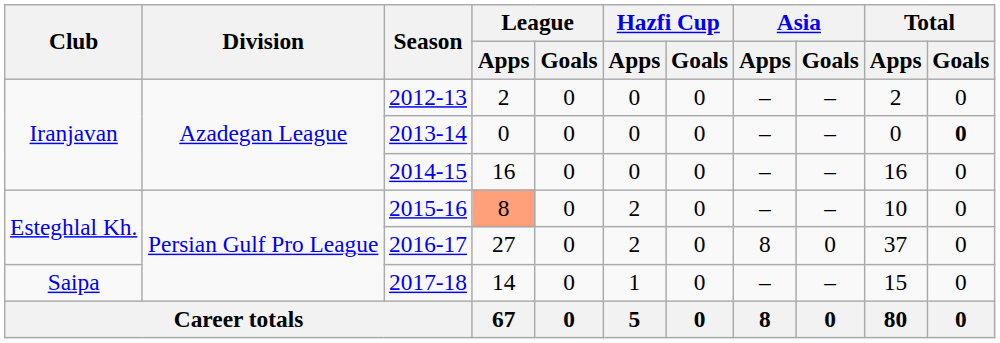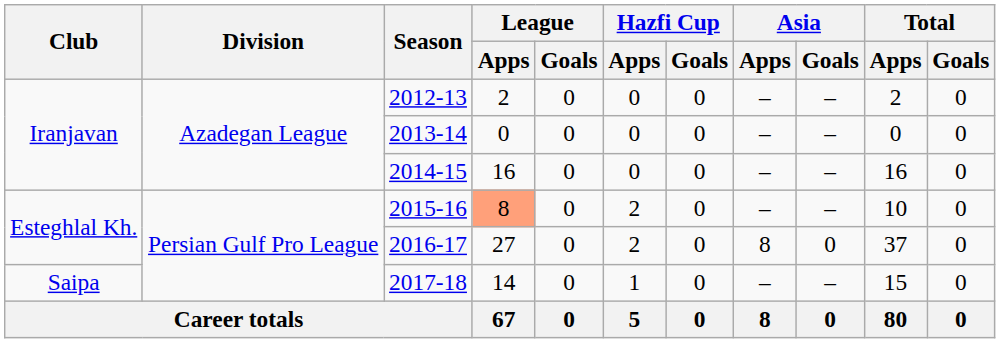(961, 134) bold -> (961, 134) normal
